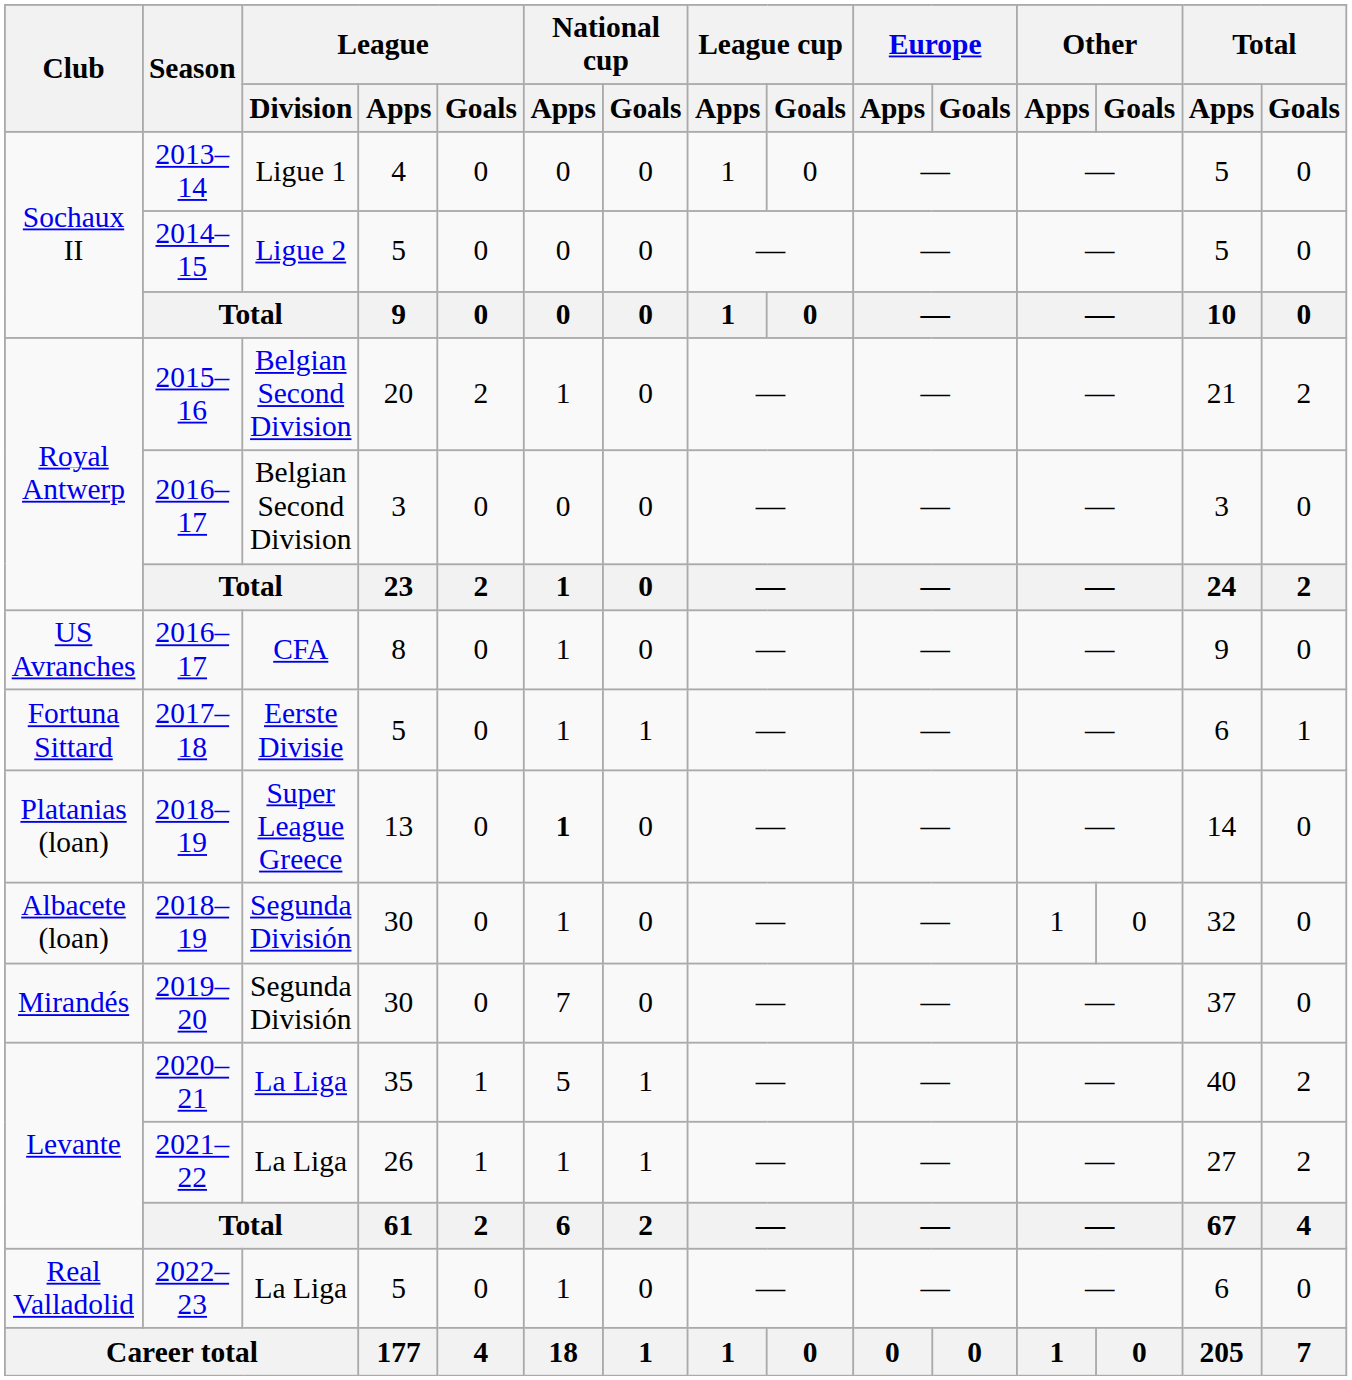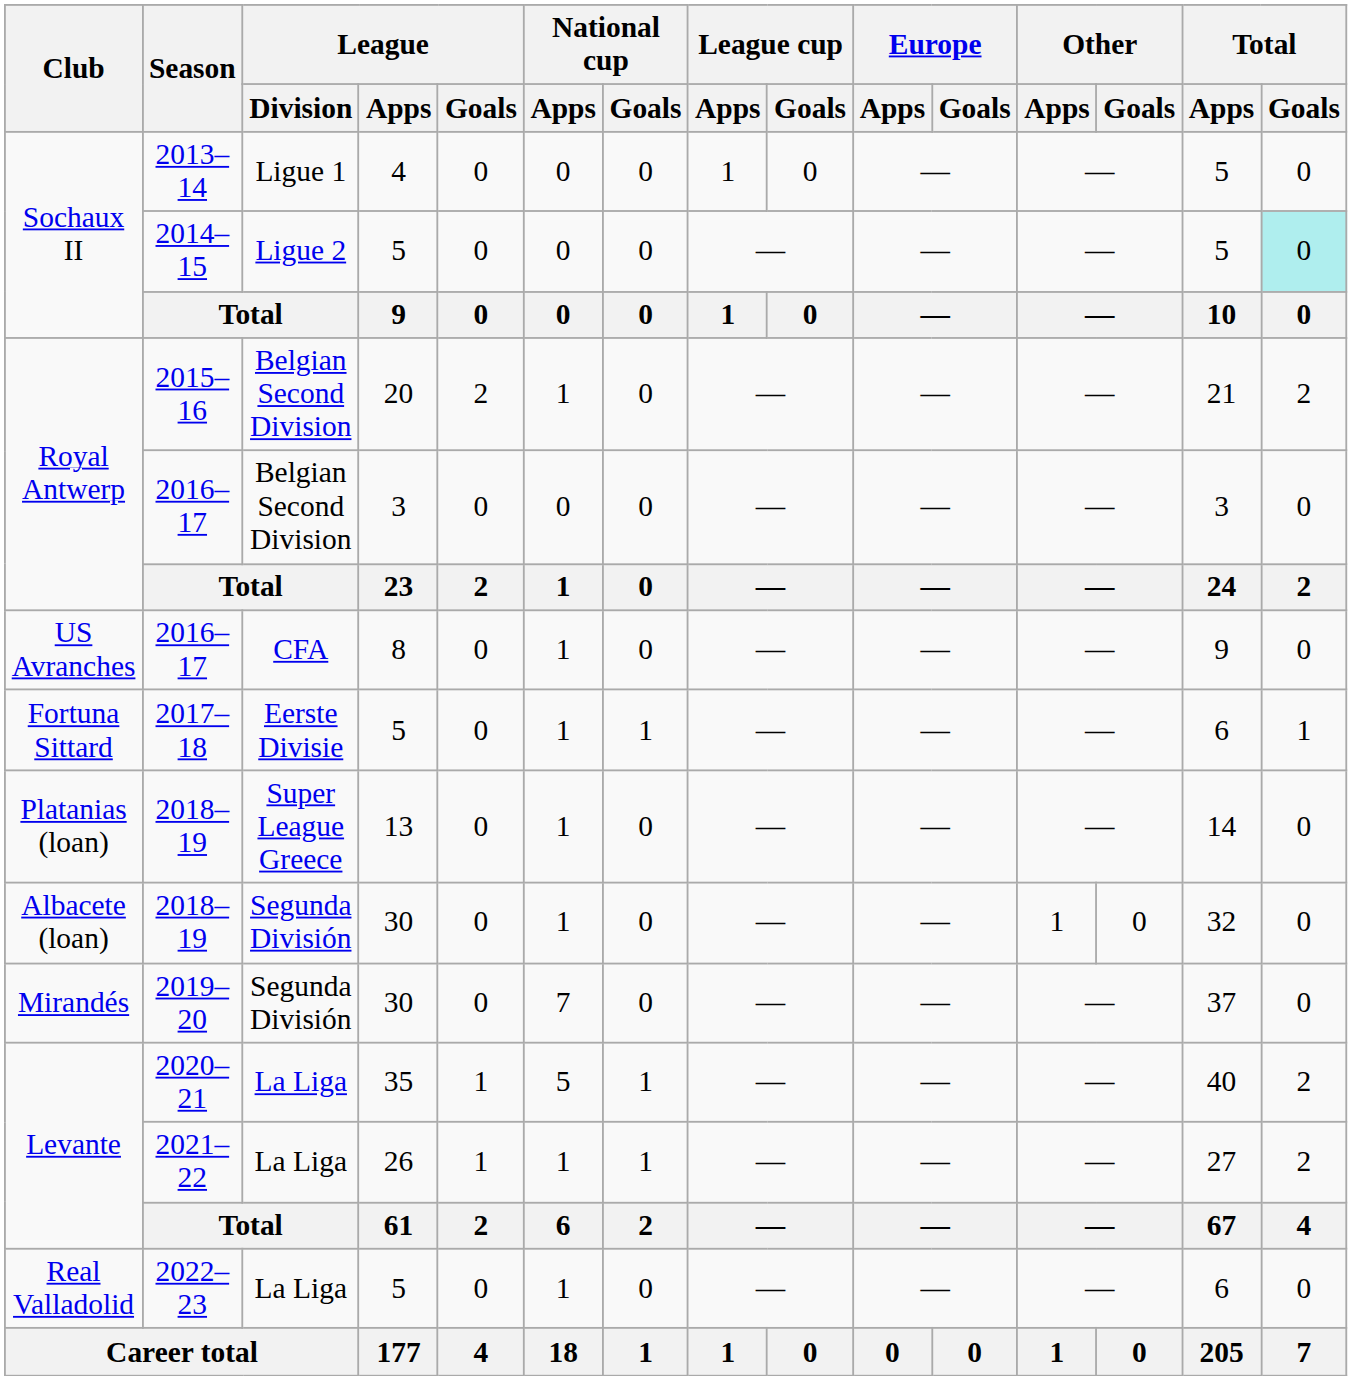(1304, 250) no background -> (1304, 250) paleturquoise background
(563, 825) bold -> (563, 825) normal
